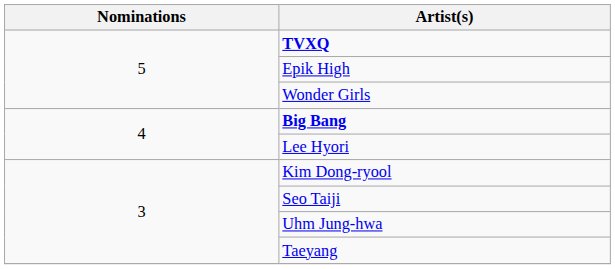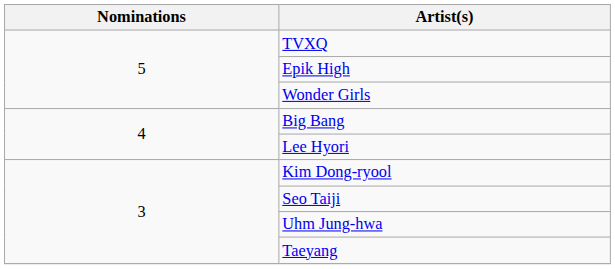(306, 43) bold -> (305, 43) normal
(314, 120) bold -> (313, 120) normal
